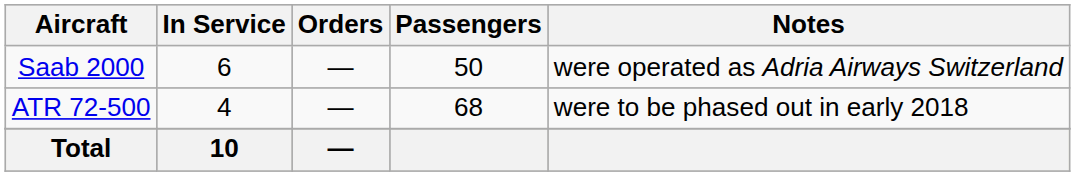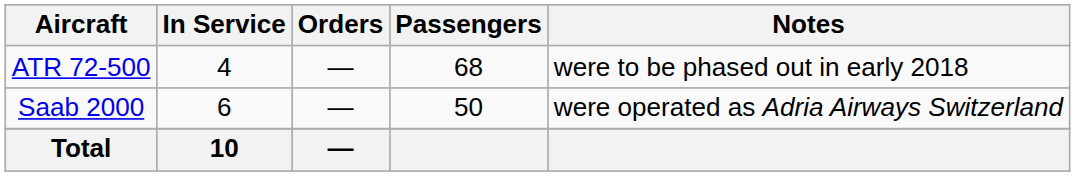rows swapped: (81, 107) <-> (81, 66)
